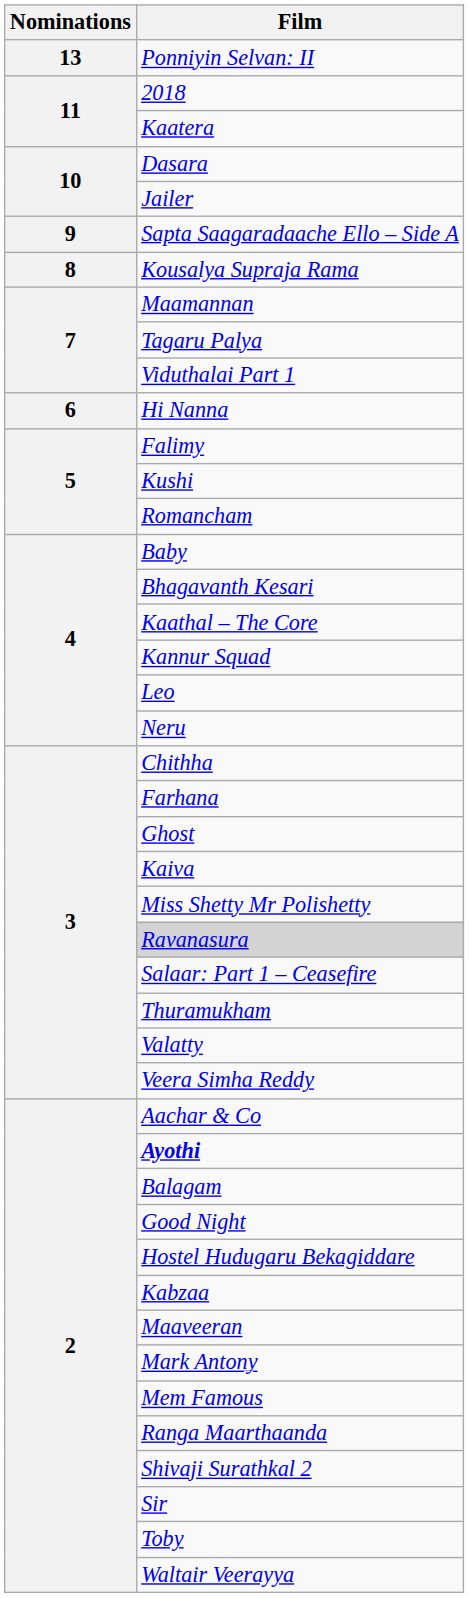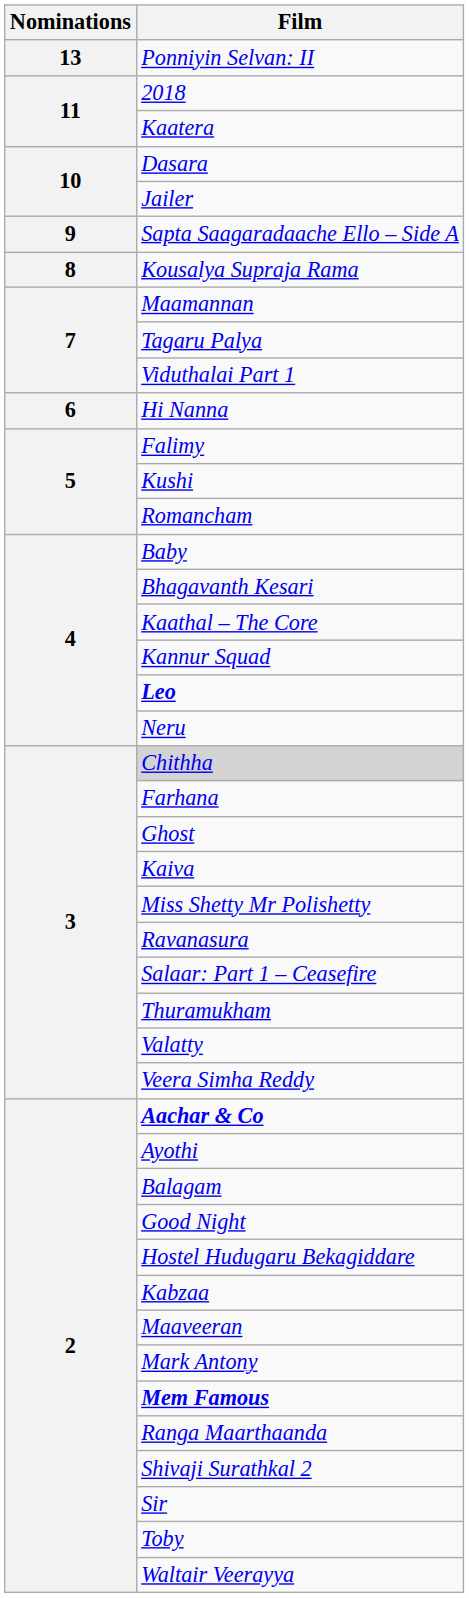(158, 692) normal -> (158, 692) bold
(177, 763) no background -> (177, 763) lightgrey background
(195, 939) lightgrey background -> (195, 939) no background
(201, 1115) normal -> (202, 1115) bold
(171, 1151) bold -> (170, 1151) normal
(202, 1397) normal -> (205, 1397) bold
